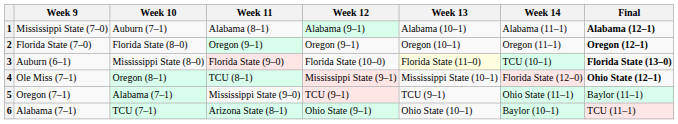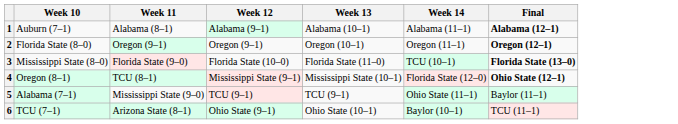- column: (62, 13)
(441, 62) lightyellow background -> (345, 62) no background
